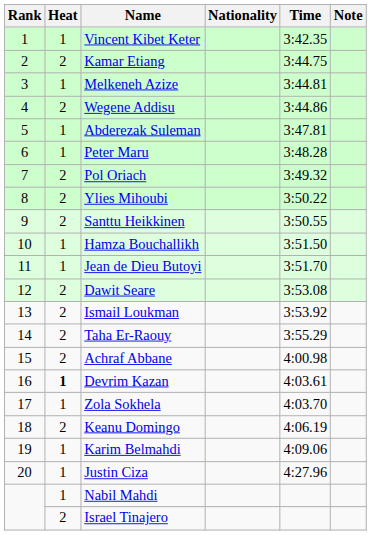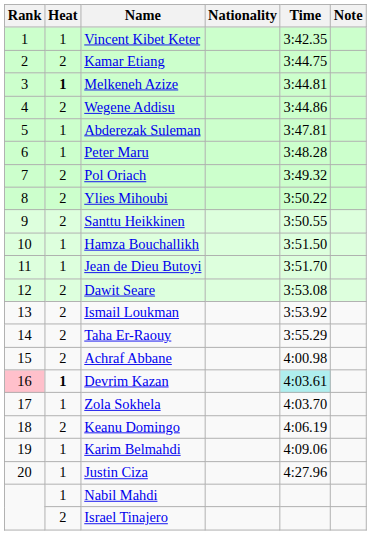(63, 84) normal -> (63, 84) bold
(25, 381) no background -> (25, 381) pink background
(305, 381) no background -> (305, 381) paleturquoise background
